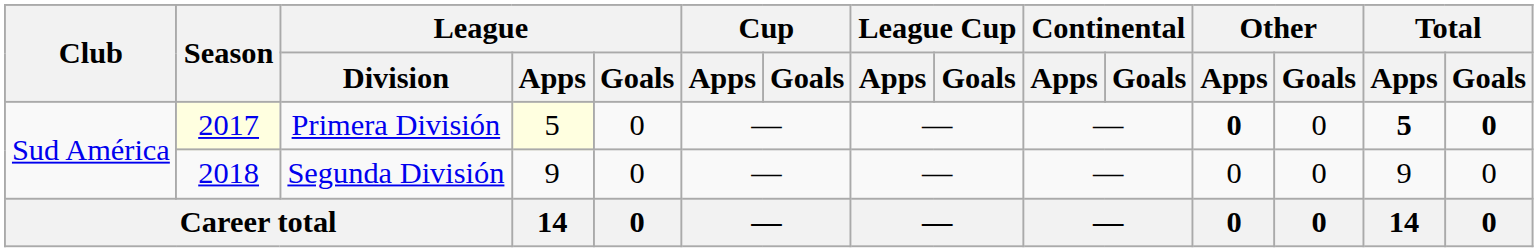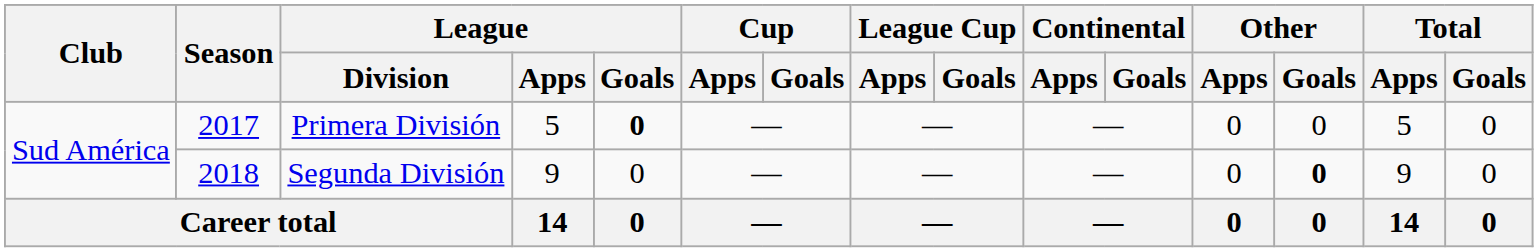(229, 125) lightyellow background -> (229, 125) no background
(552, 125) lightyellow background -> (552, 125) no background
(637, 125) normal -> (637, 125) bold
(1234, 125) bold -> (1234, 125) normal
(1404, 125) bold -> (1404, 125) normal
(1489, 125) bold -> (1489, 125) normal
(1319, 173) normal -> (1319, 173) bold
